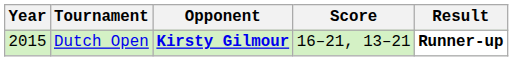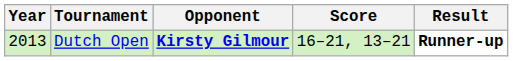(27, 43) 2015 -> (27, 43) 2013
